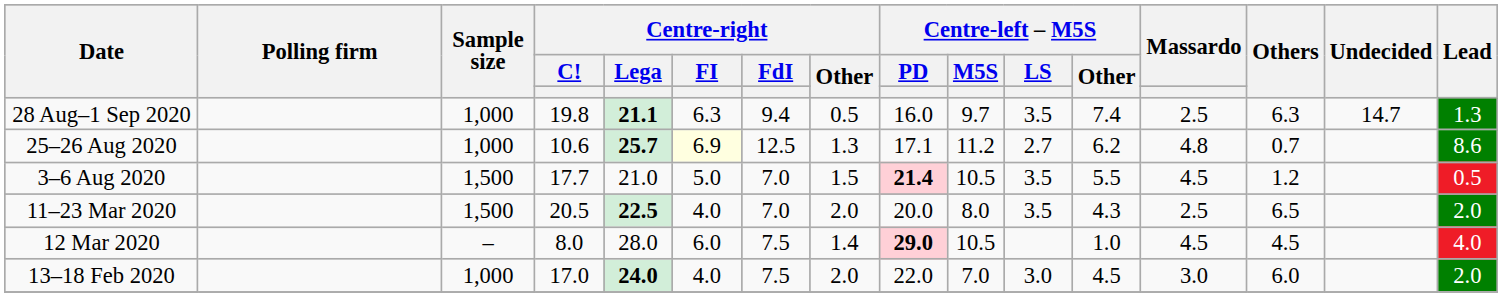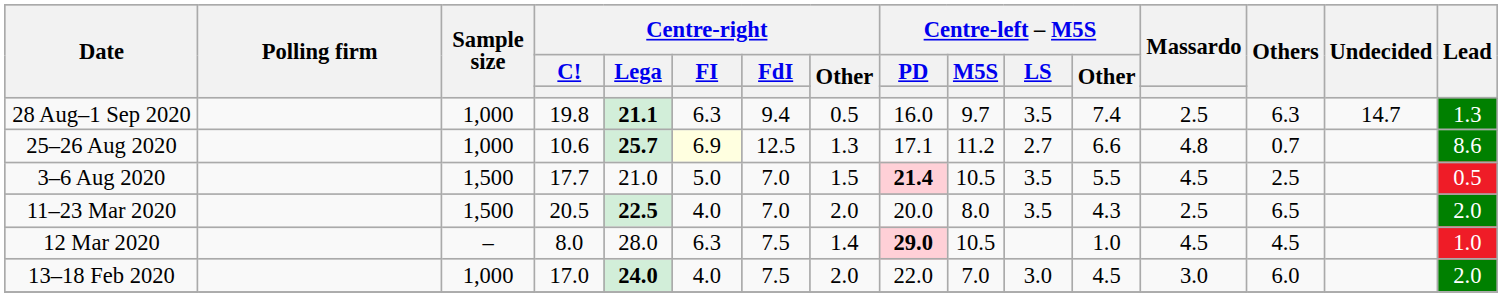(1107, 146) 6.2 -> (1107, 146) 6.6
(1286, 178) 1.2 -> (1286, 178) 2.5
(707, 242) 6.0 -> (707, 242) 6.3
(1467, 242) 4.0 -> (1467, 242) 1.0
